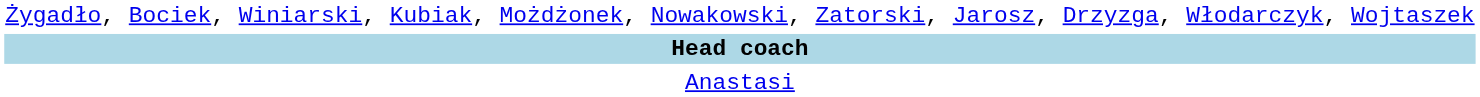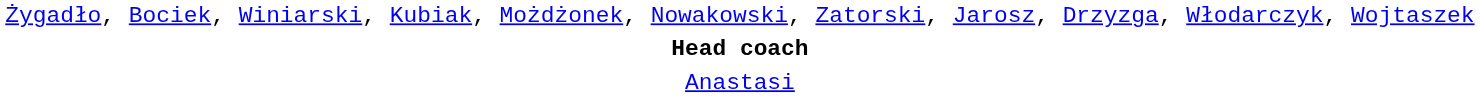(740, 49) lightblue background -> (740, 49) no background
